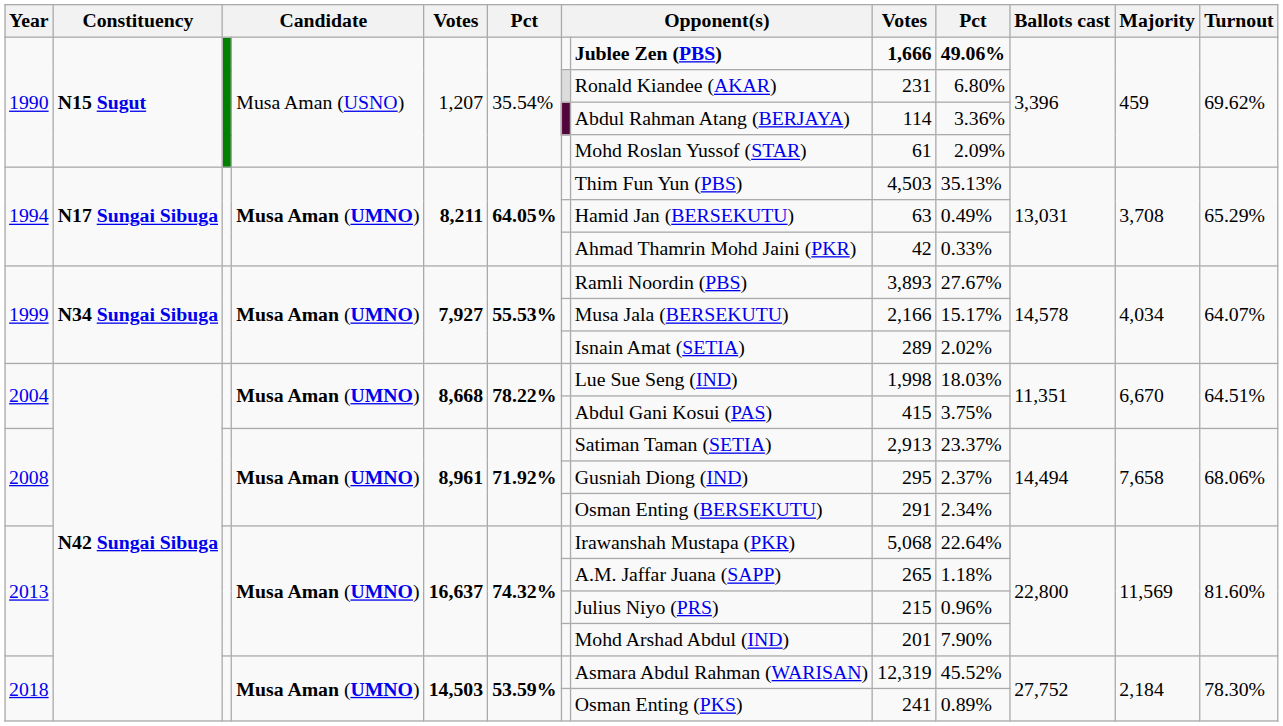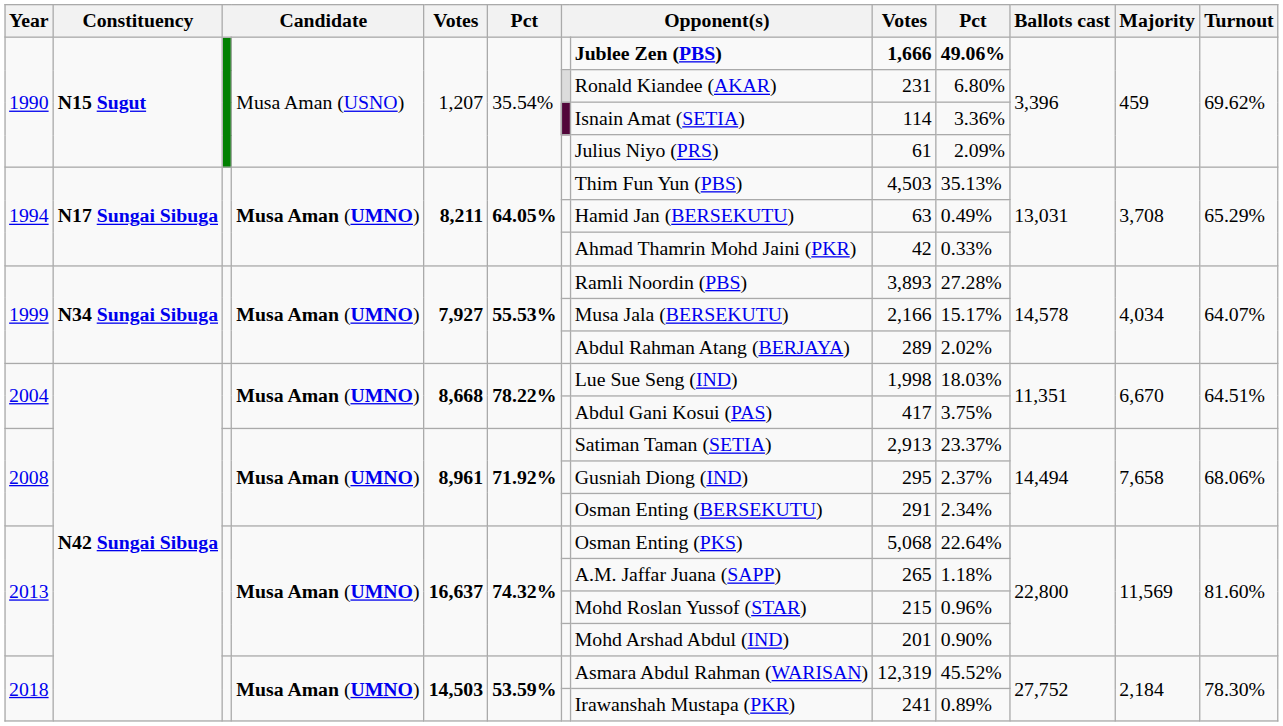(712, 118) Abdul Rahman Atang (BERJAYA) -> (660, 118) Isnain Amat (SETIA)
(691, 151) Mohd Roslan Yussof (STAR) -> (647, 151) Julius Niyo (PRS)
(971, 281) 27.67% -> (971, 281) 27.28%
(660, 346) Isnain Amat (SETIA) -> (712, 346) Abdul Rahman Atang (BERJAYA)
(917, 411) 415 -> (917, 411) 417
(685, 542) Irawanshah Mustapa (PKR) -> (659, 542) Osman Enting (PKS)
(647, 607) Julius Niyo (PRS) -> (691, 607) Mohd Roslan Yussof (STAR)
(966, 639) 7.90% -> (966, 639) 0.90%
(659, 704) Osman Enting (PKS) -> (685, 704) Irawanshah Mustapa (PKR)
